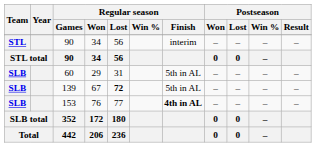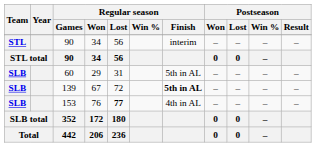(119, 88) bold -> (119, 88) normal
(183, 88) normal -> (183, 88) bold
(119, 104) normal -> (119, 104) bold
(183, 104) bold -> (183, 104) normal
